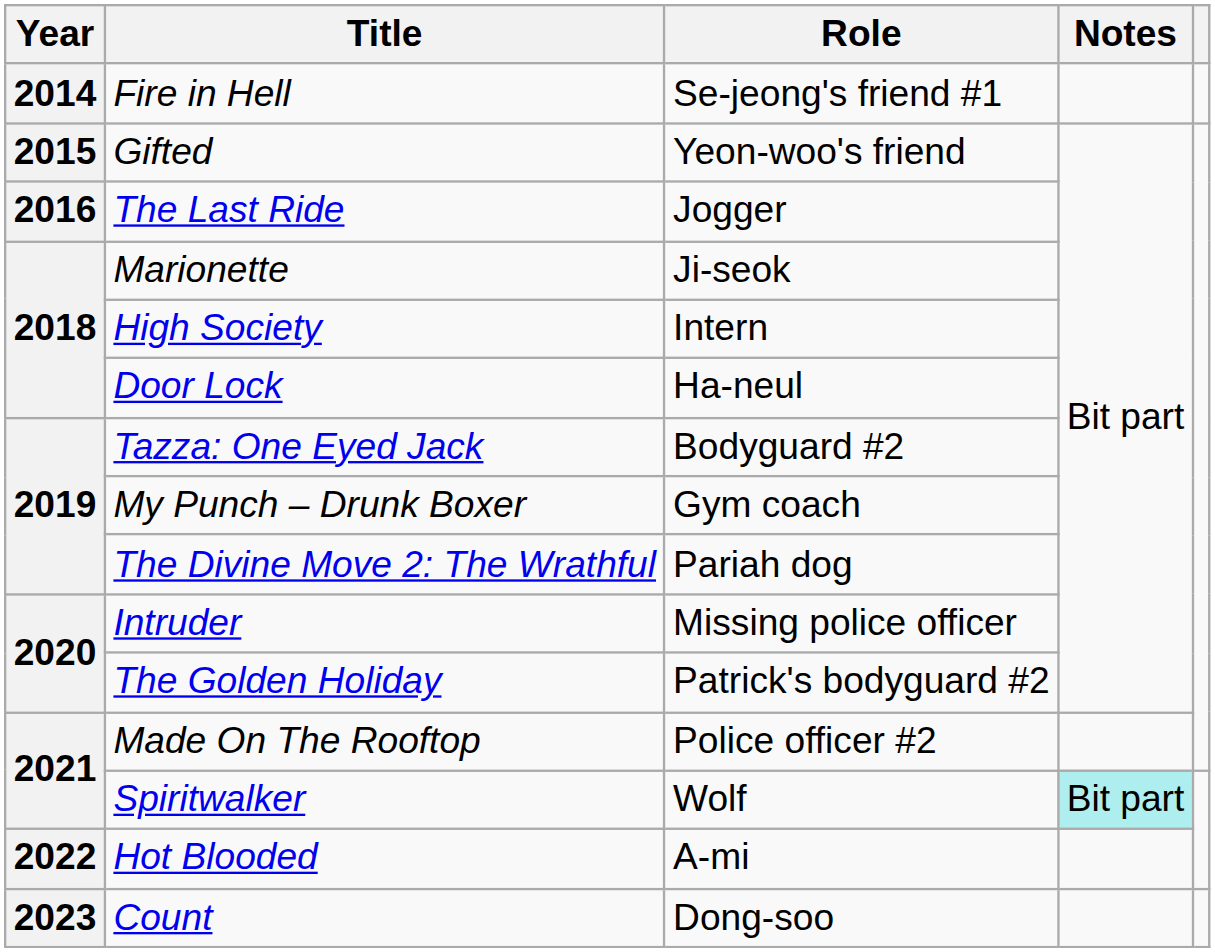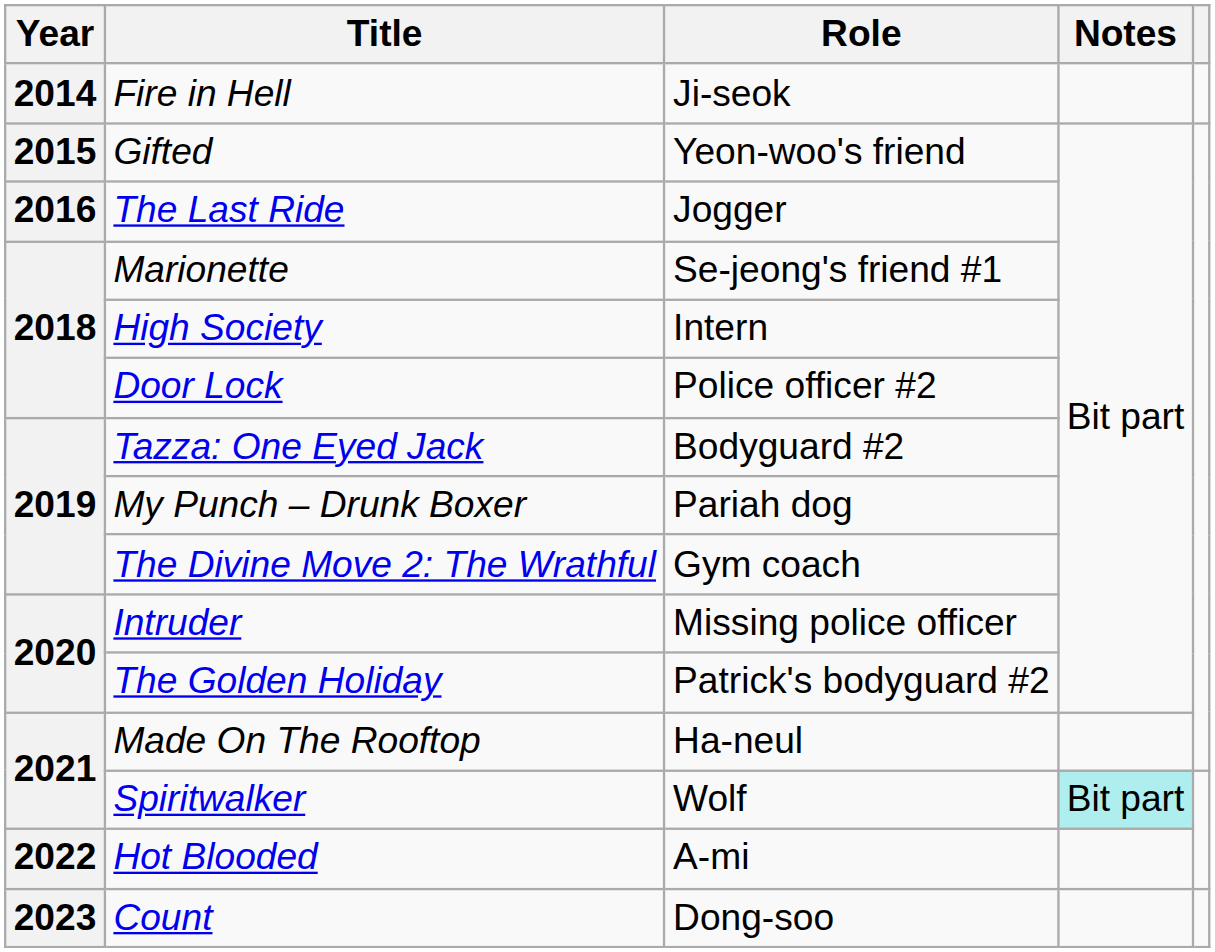(838, 92) Se-jeong's friend #1 -> (732, 92) Ji-seok
(732, 269) Ji-seok -> (838, 269) Se-jeong's friend #1
(738, 387) Ha-neul -> (805, 387) Police officer #2
(767, 504) Gym coach -> (763, 504) Pariah dog
(763, 563) Pariah dog -> (767, 563) Gym coach
(805, 740) Police officer #2 -> (738, 740) Ha-neul
